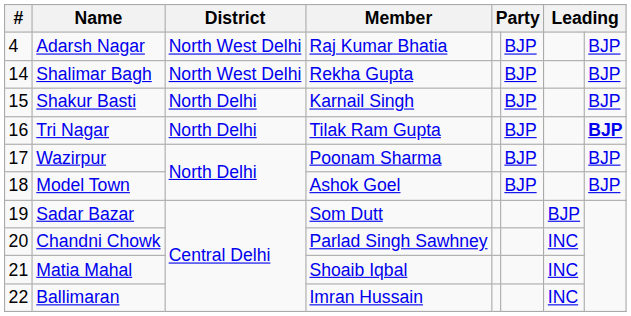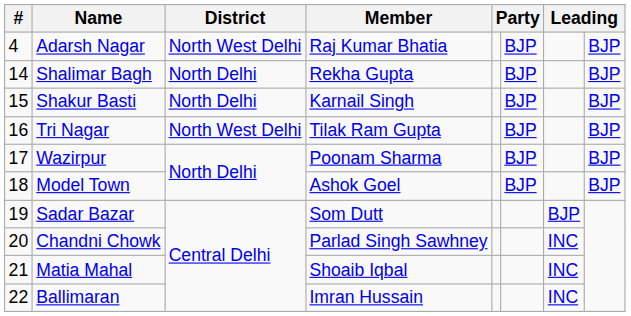(235, 74) North West Delhi -> (213, 74) North Delhi
(213, 130) North Delhi -> (235, 130) North West Delhi
(605, 130) bold -> (604, 130) normal
